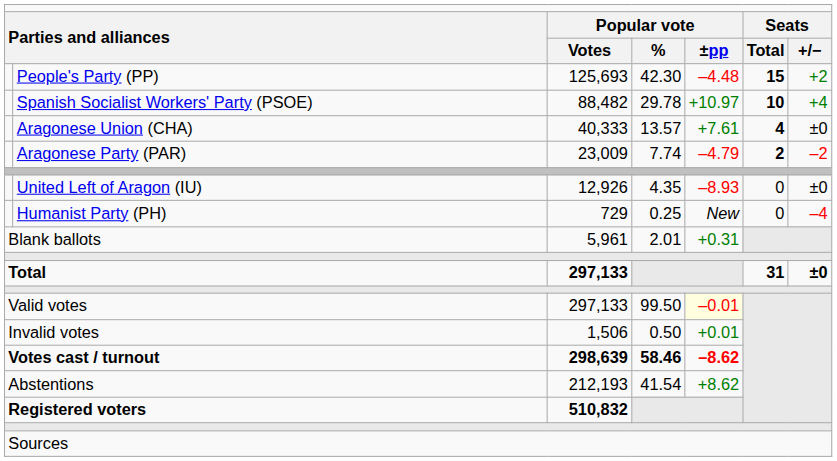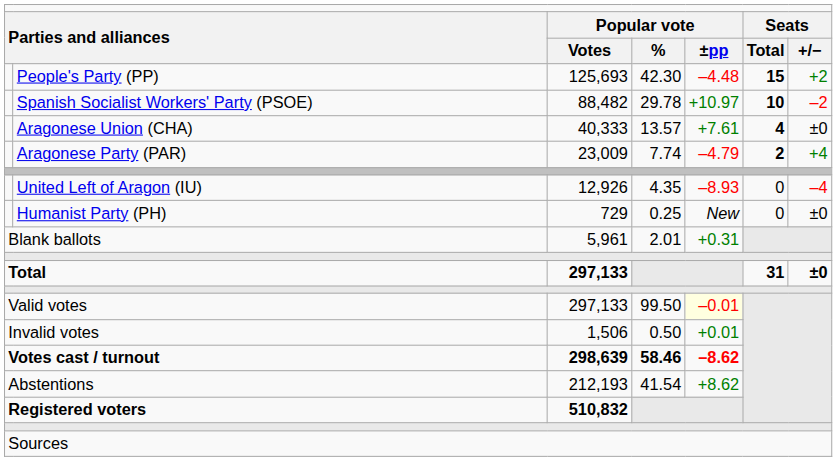(818, 102) +4 -> (819, 102) –2
(819, 154) –2 -> (818, 154) +4
(819, 187) ±0 -> (819, 187) –4
(819, 213) –4 -> (819, 213) ±0
